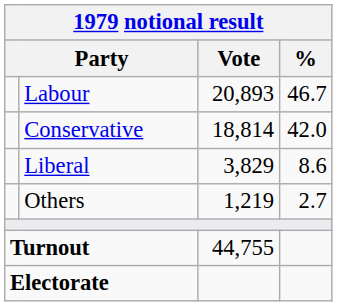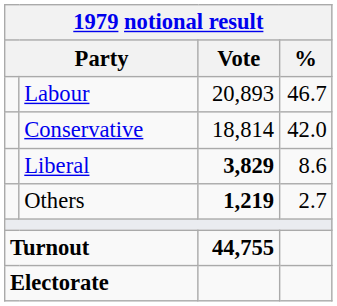(249, 165) normal -> (249, 165) bold
(249, 201) normal -> (249, 201) bold
(243, 247) normal -> (243, 247) bold
